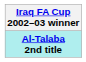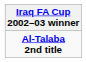(43, 44) paleturquoise background -> (43, 44) no background
